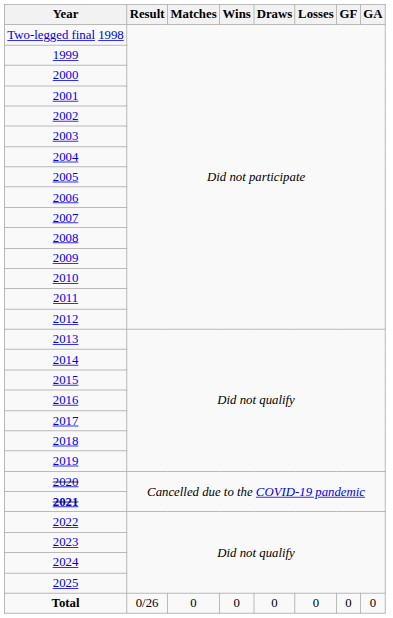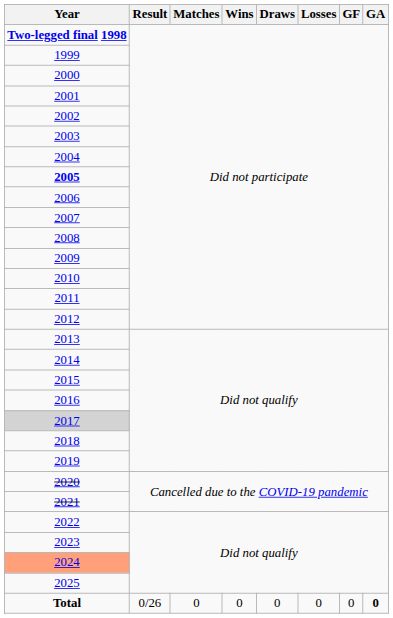(66, 34) normal -> (67, 34) bold
(66, 177) normal -> (67, 177) bold
(66, 420) no background -> (67, 420) lightgrey background
(66, 501) bold -> (67, 501) normal
(66, 562) no background -> (67, 562) lightsalmon background
(373, 603) normal -> (376, 603) bold
